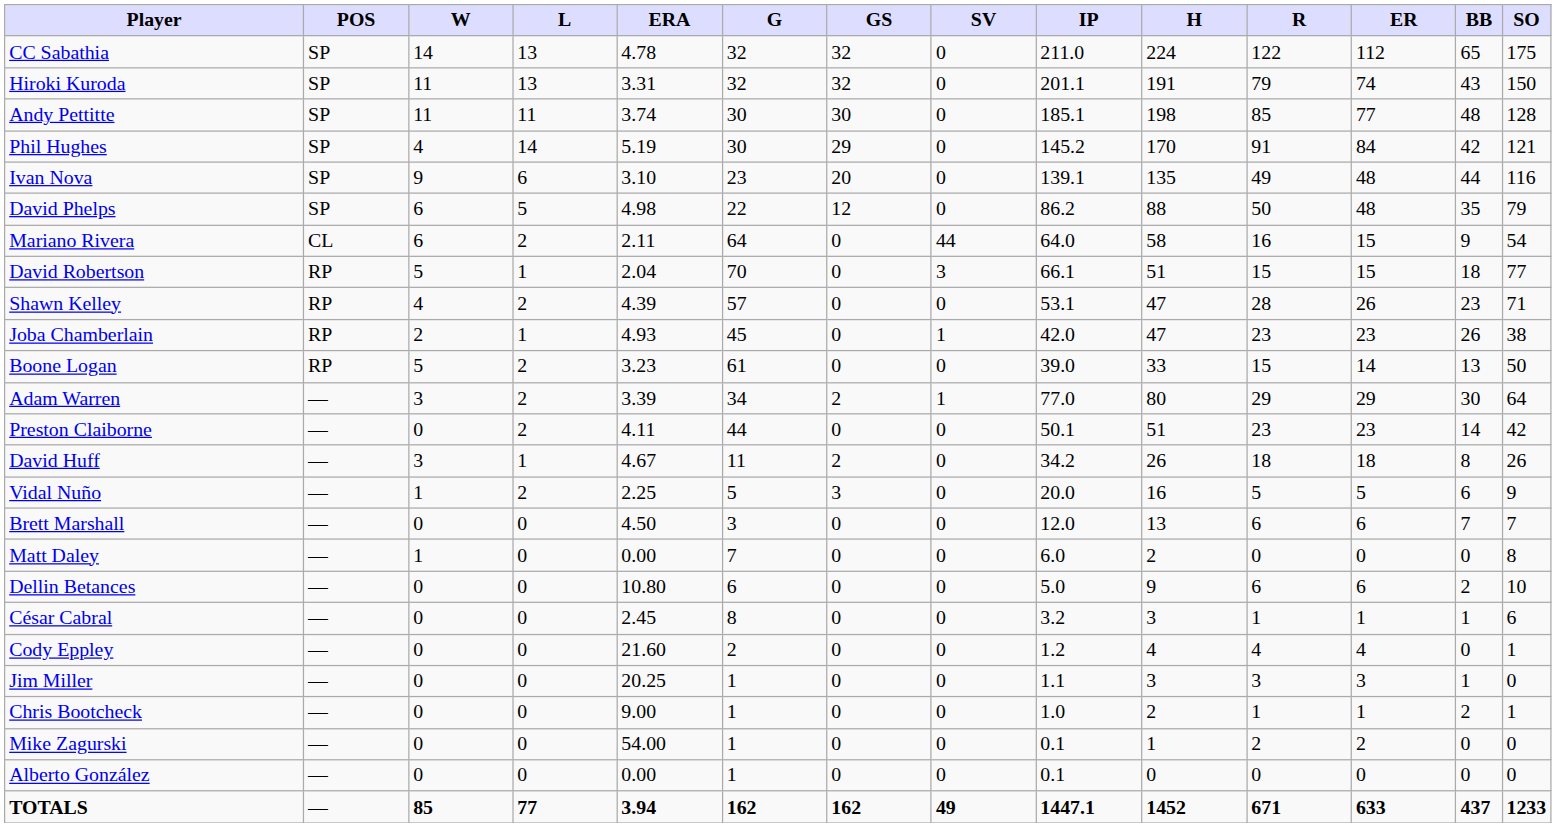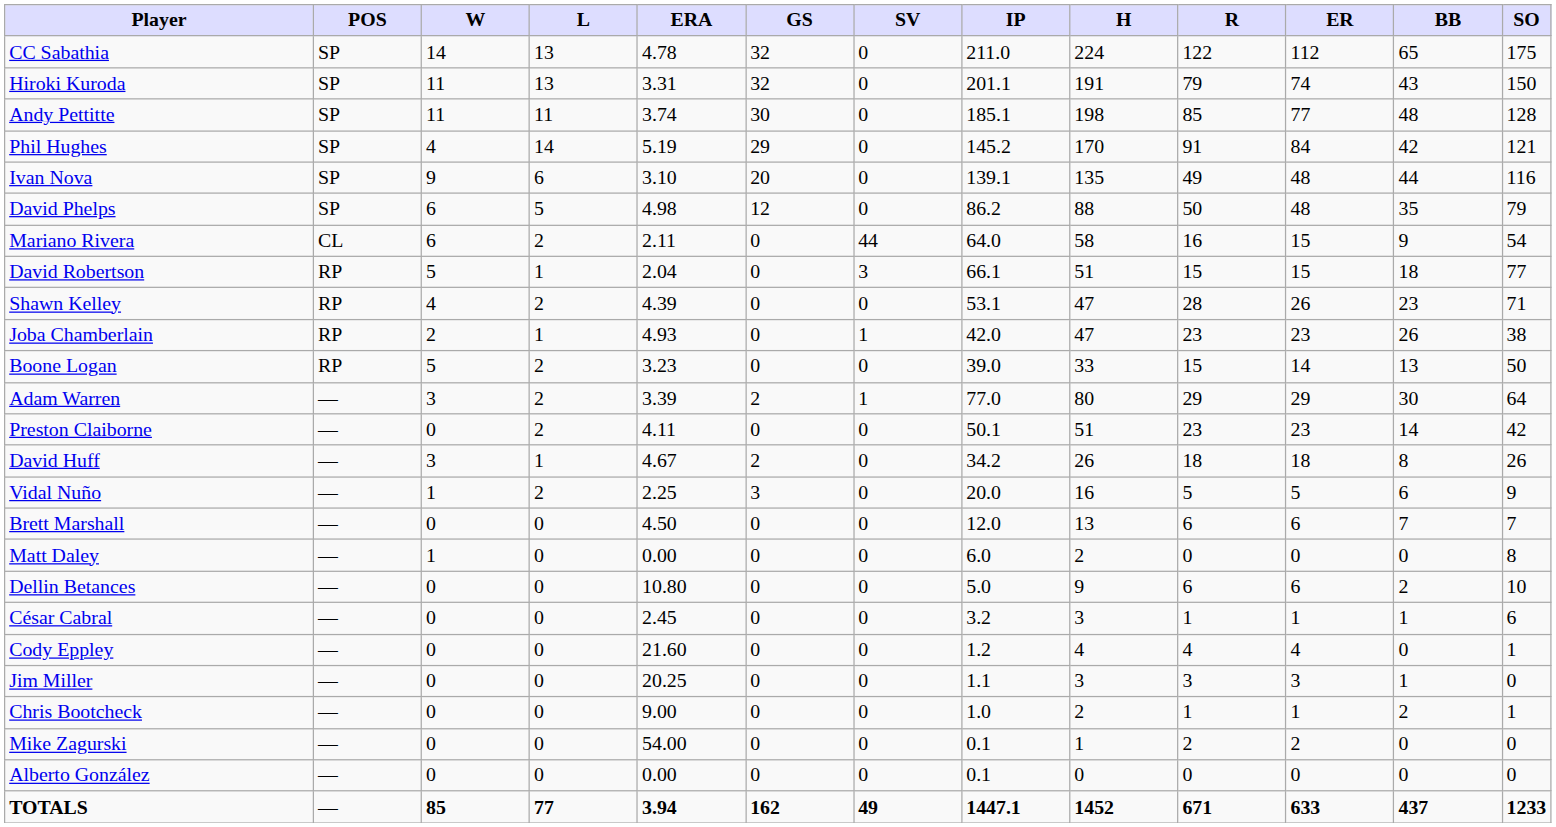- column: (774, 20)
